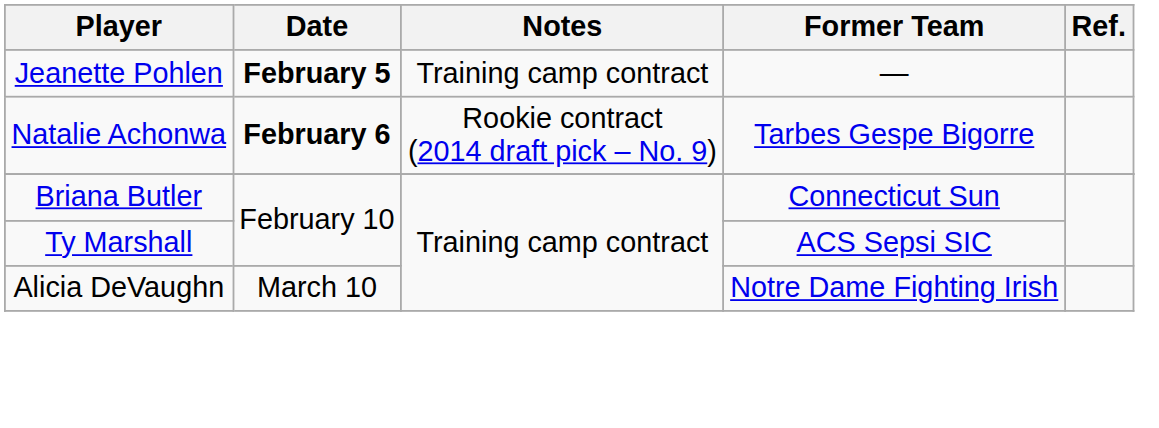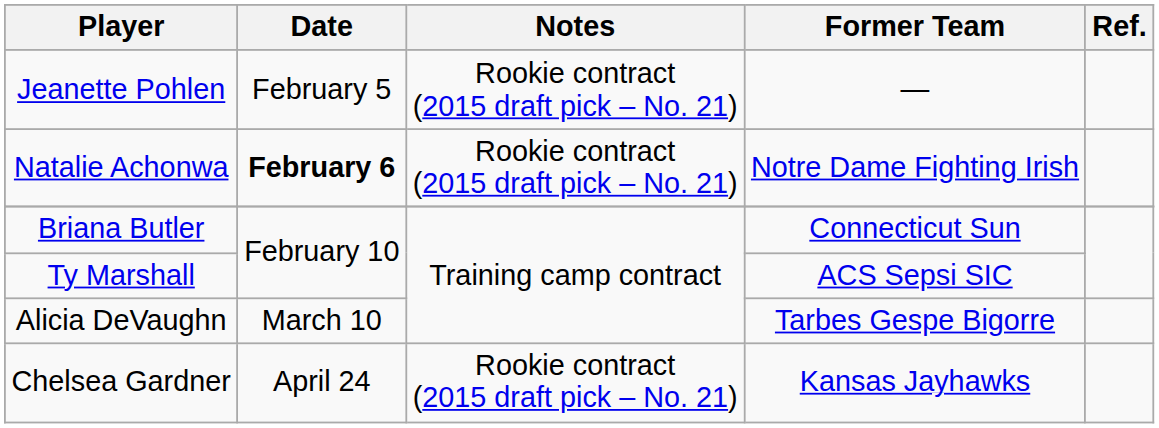(317, 73) bold -> (322, 89) normal
(562, 73) Training camp contract -> (575, 89) Rookie contract (2015 draft pick – No. 21)
(562, 134) Rookie contract (2014 draft pick – No. 9) -> (575, 167) Rookie contract (2015 draft pick – No. 21)
(894, 134) Tarbes Gespe Bigorre -> (915, 167) Notre Dame Fighting Irish
(894, 288) Notre Dame Fighting Irish -> (915, 320) Tarbes Gespe Bigorre
+ row: (121, 382)
